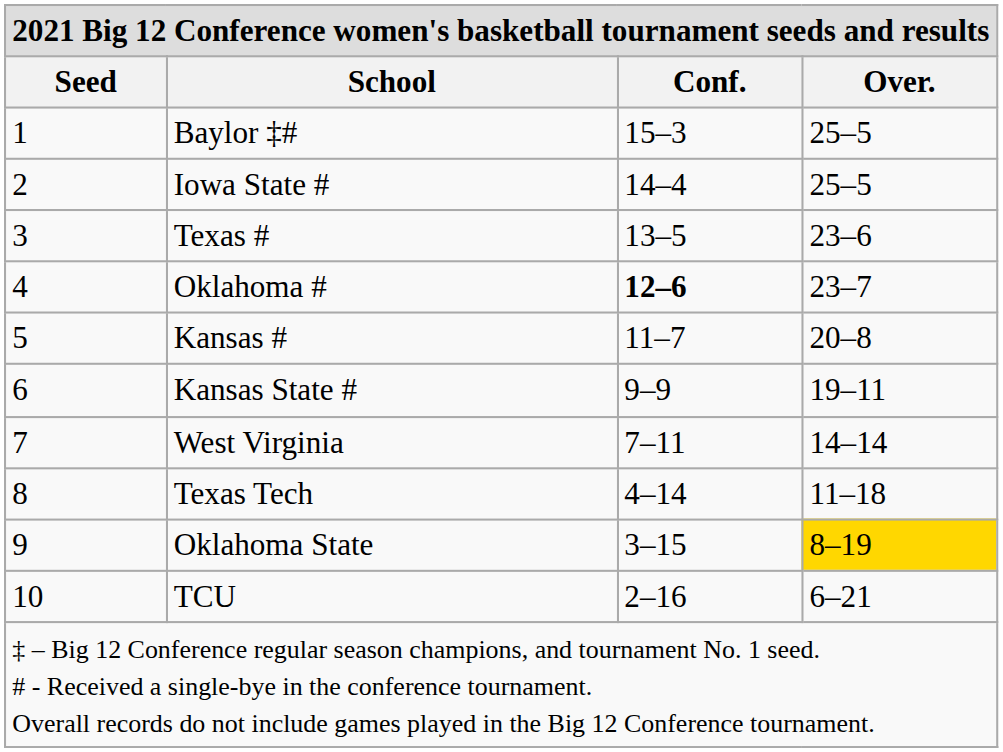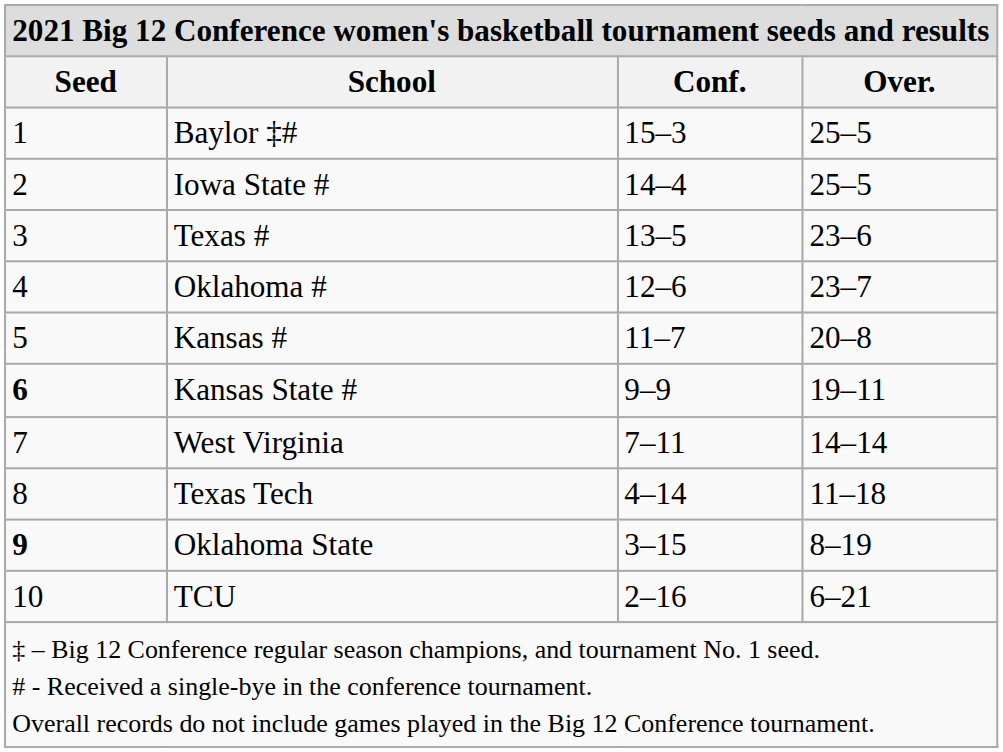(655, 287) bold -> (655, 287) normal
(20, 390) normal -> (20, 390) bold
(20, 544) normal -> (20, 544) bold
(841, 544) gold background -> (841, 544) no background
